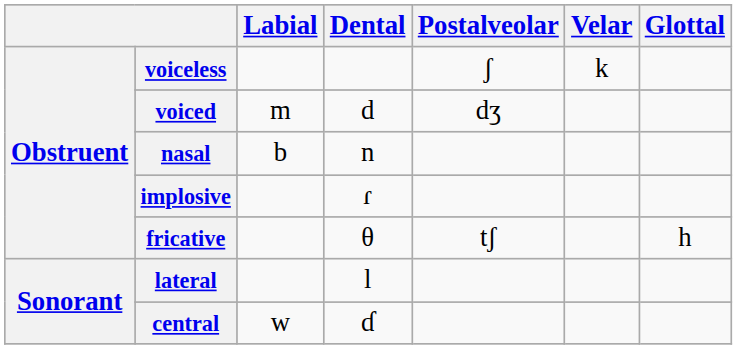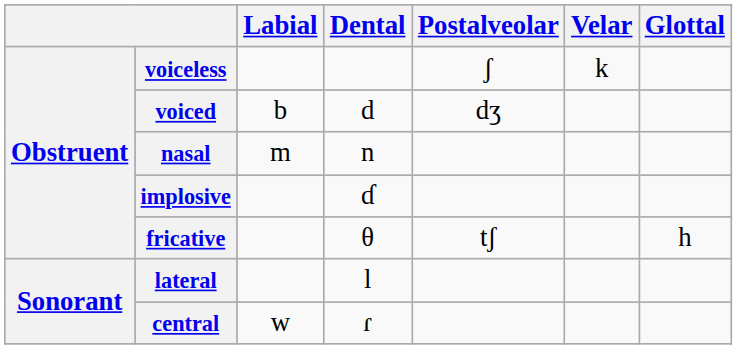(280, 110) m -> (280, 110) b
(280, 152) b -> (280, 152) m
(368, 195) ɾ -> (368, 195) ɗ
(368, 322) ɗ -> (368, 322) ɾ
